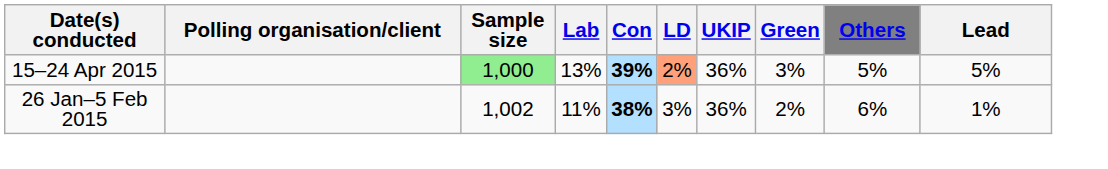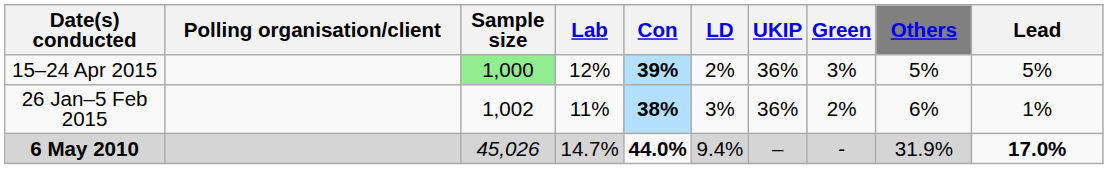(581, 70) 13% -> (590, 70) 12%
(677, 70) lightsalmon background -> (720, 70) no background
+ row: (85, 149)
